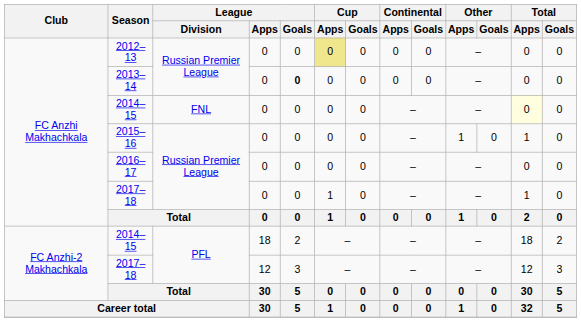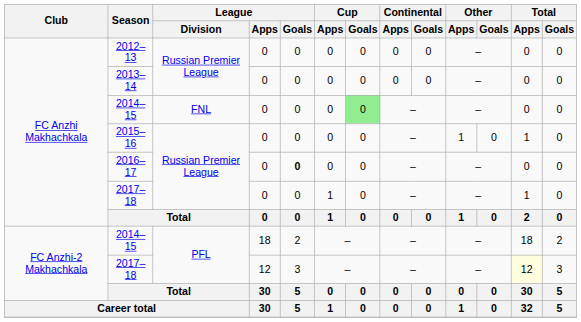(330, 52) khaki background -> (330, 52) no background
(297, 80) bold -> (297, 80) normal
(363, 109) no background -> (363, 109) lightgreen background
(527, 109) lightyellow background -> (527, 109) no background
(297, 166) normal -> (297, 166) bold
(527, 269) no background -> (527, 269) lightyellow background
